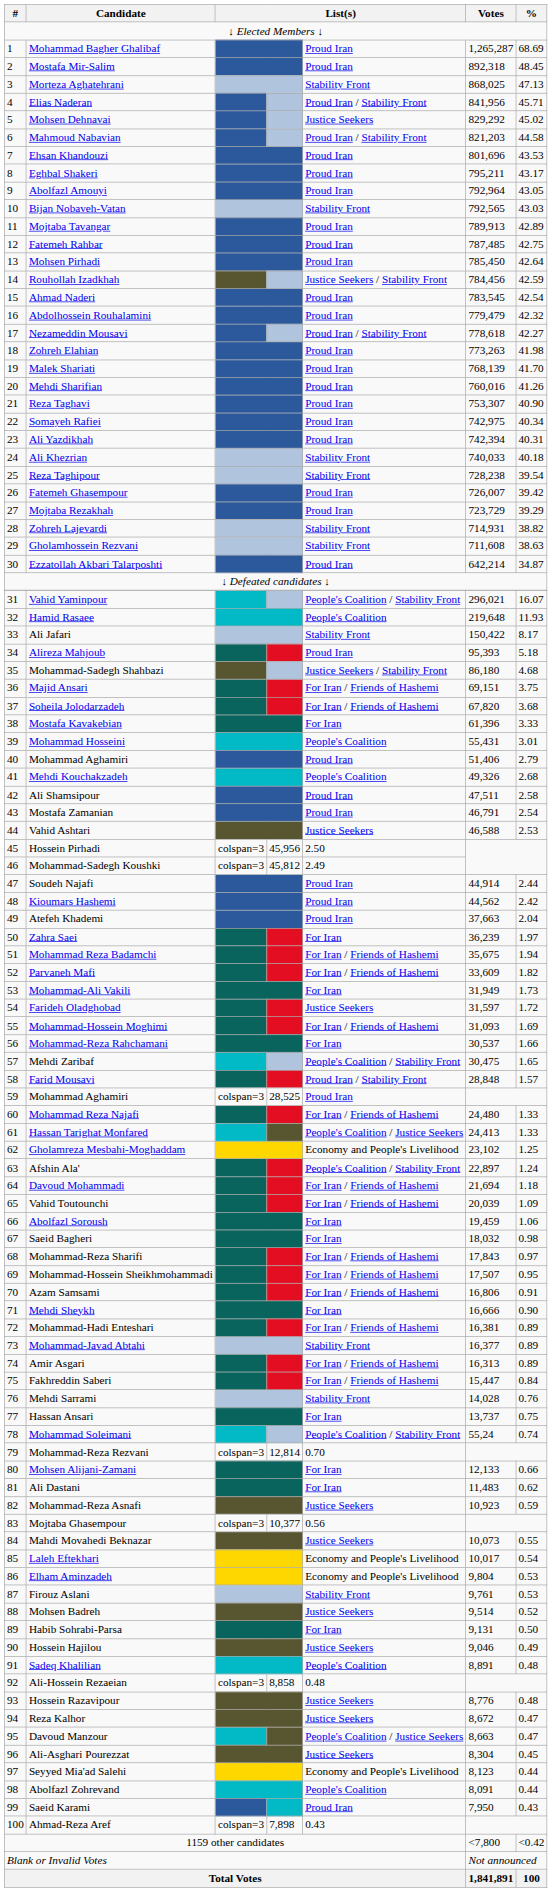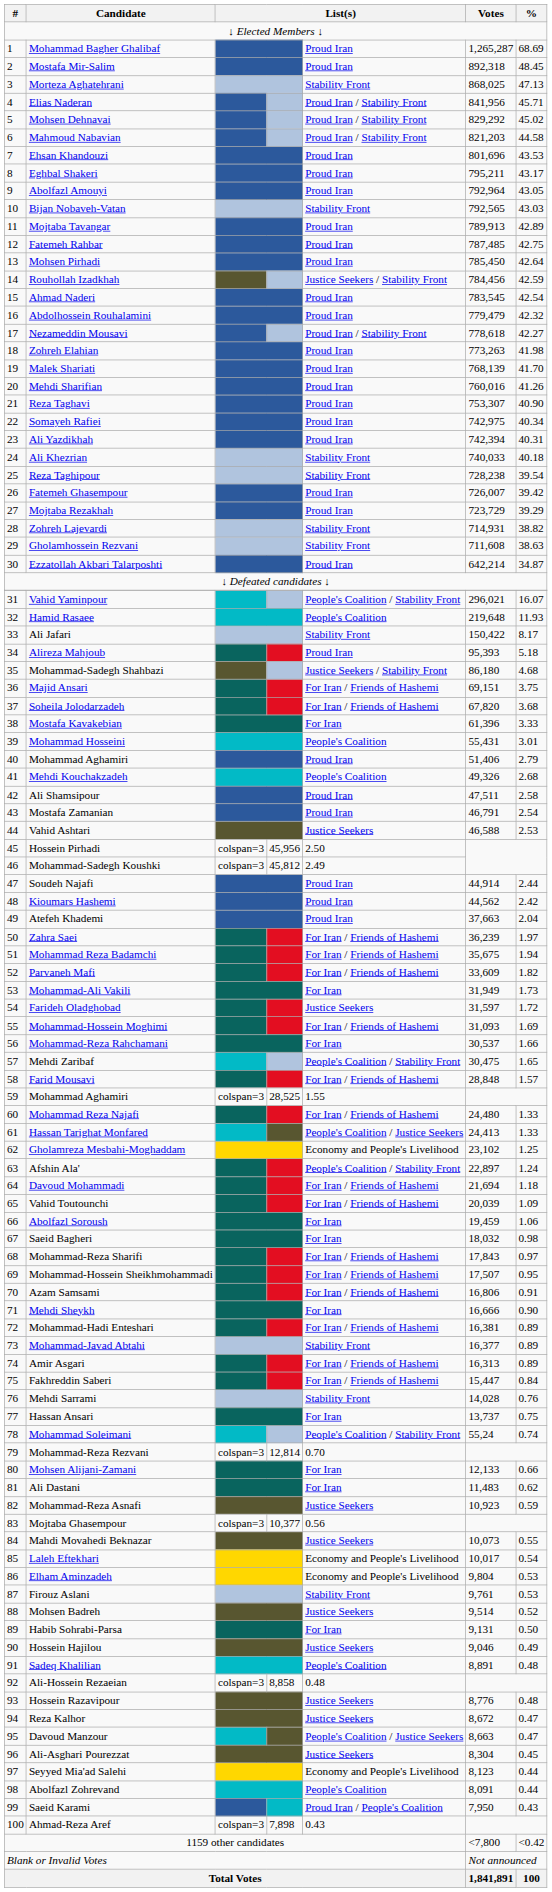(339, 119) Justice Seekers -> (366, 119) Proud Iran / Stability Front
(323, 937) For Iran -> (372, 937) For Iran / Friends of Hashemi
(366, 1079) Proud Iran / Stability Front -> (372, 1079) For Iran / Friends of Hashemi
(329, 1096) Proud Iran -> (315, 1096) 1.55
(329, 1807) Proud Iran -> (374, 1807) Proud Iran / People's Coalition
